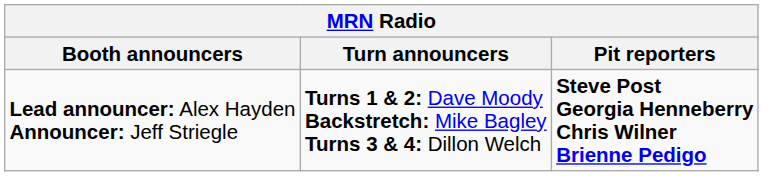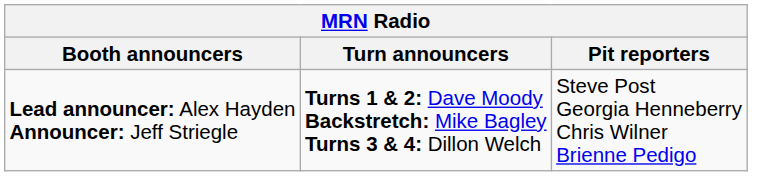(655, 120) bold -> (649, 120) normal
